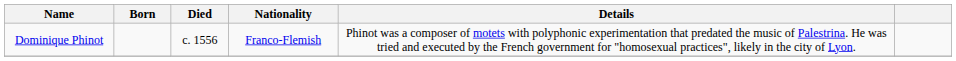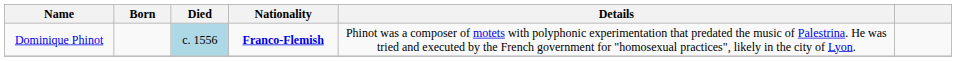(200, 39) no background -> (200, 39) lightblue background
(283, 39) normal -> (283, 39) bold
